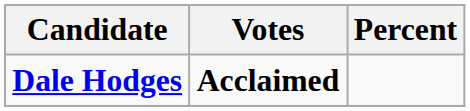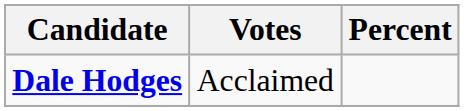(268, 79) bold -> (265, 79) normal
